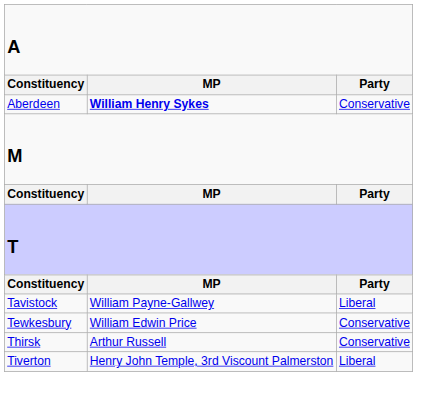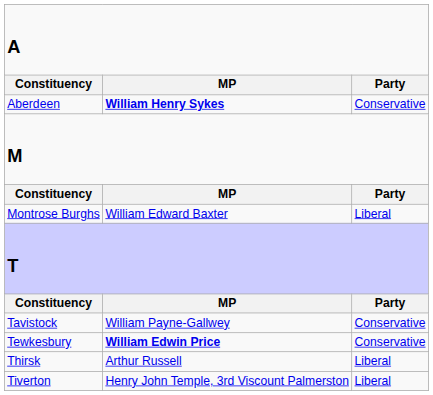+ row: (53, 213)
(357, 303) Liberal -> (390, 323) Conservative
(143, 323) normal -> (163, 342) bold
(374, 342) Conservative -> (373, 361) Liberal
